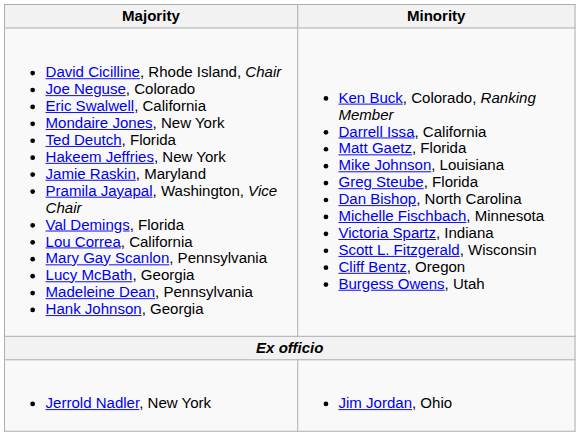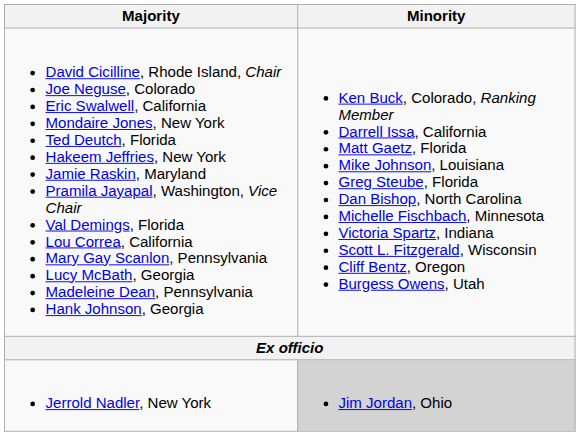(436, 404) no background -> (436, 404) lightgrey background
